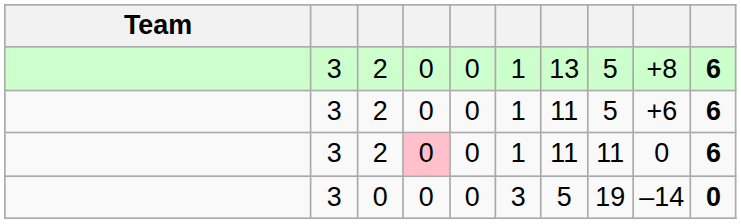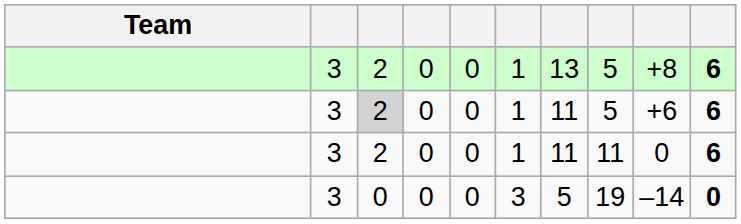(380, 111) no background -> (380, 111) lightgrey background
(426, 153) pink background -> (426, 153) no background
